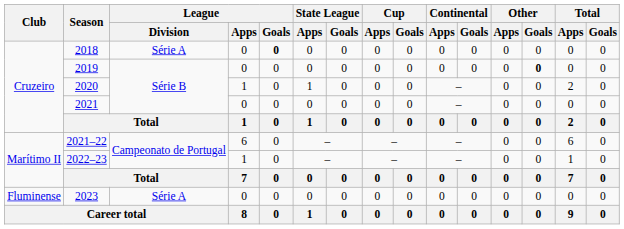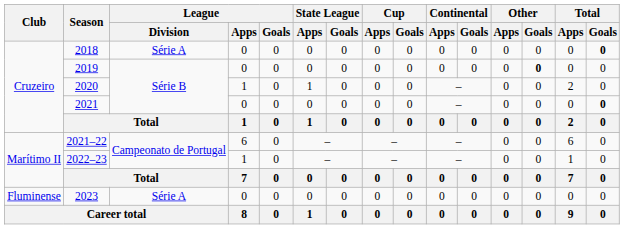(276, 50) bold -> (276, 50) normal
(603, 50) normal -> (603, 50) bold
(603, 104) normal -> (603, 104) bold
